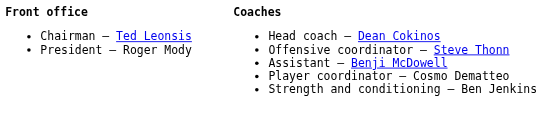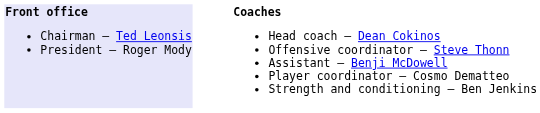(99, 31) no background -> (99, 31) lavender background
